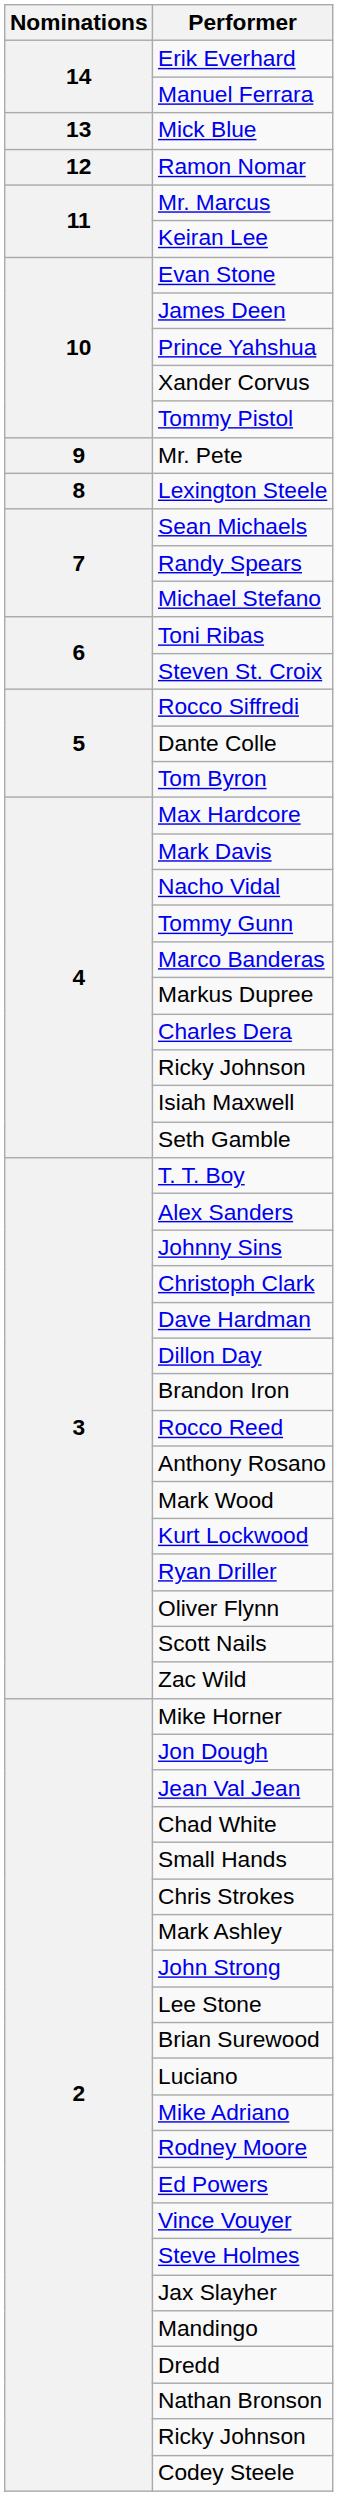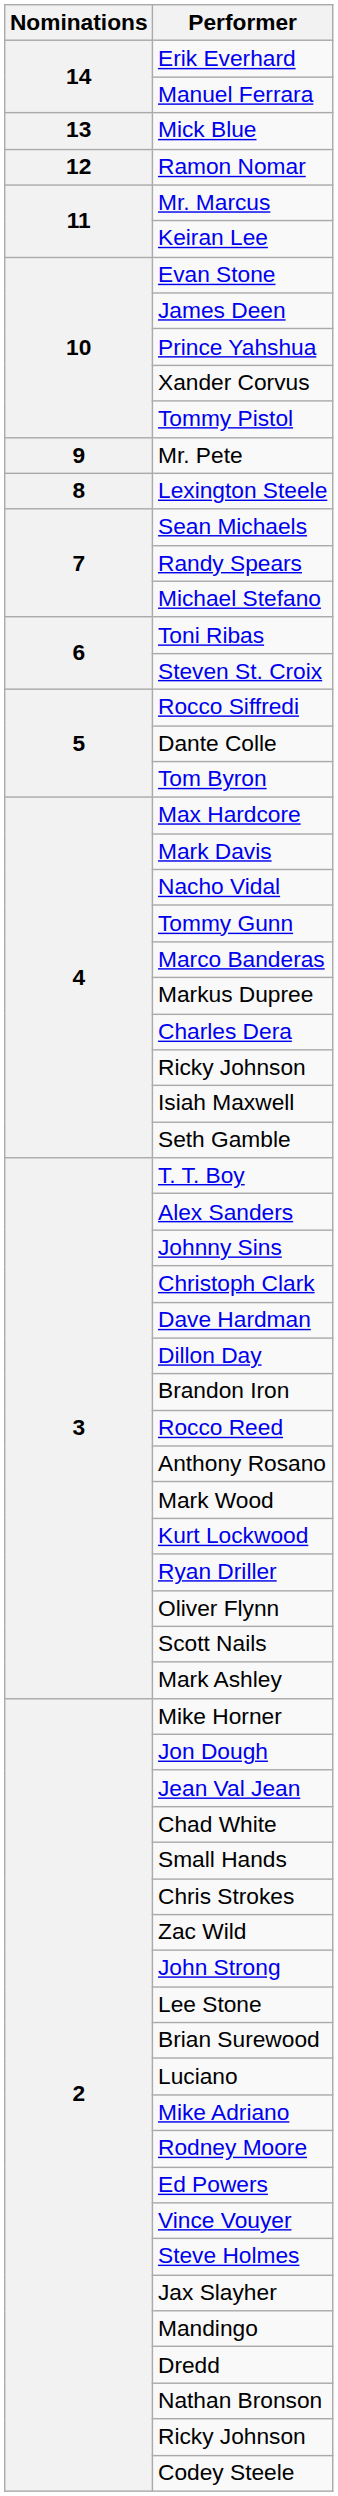(202, 1680) Zac Wild -> (220, 1680) Mark Ashley
(220, 1932) Mark Ashley -> (202, 1932) Zac Wild
